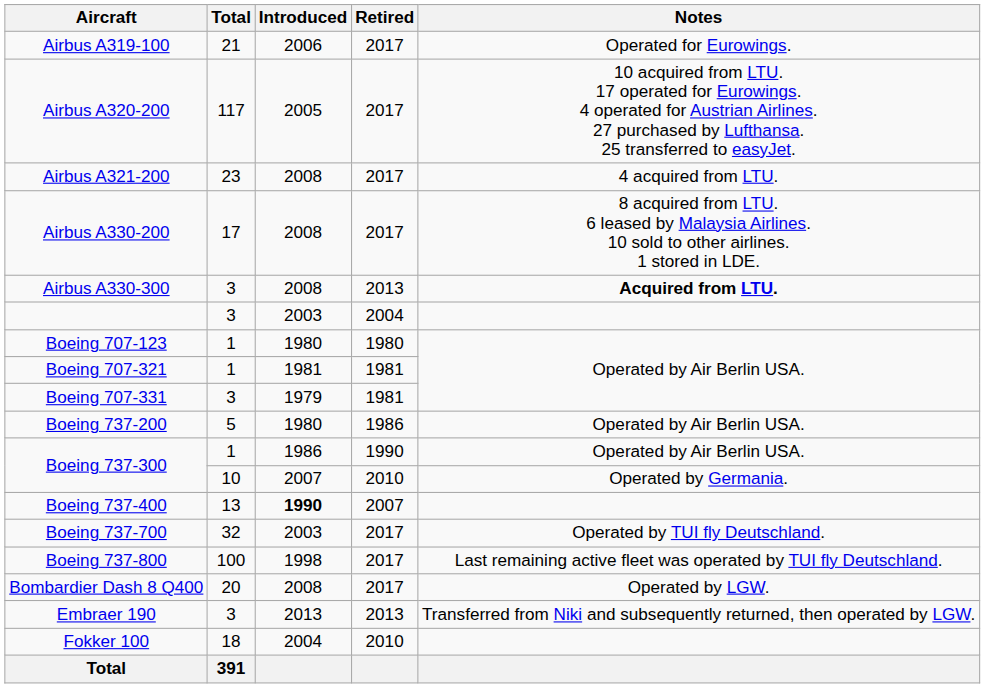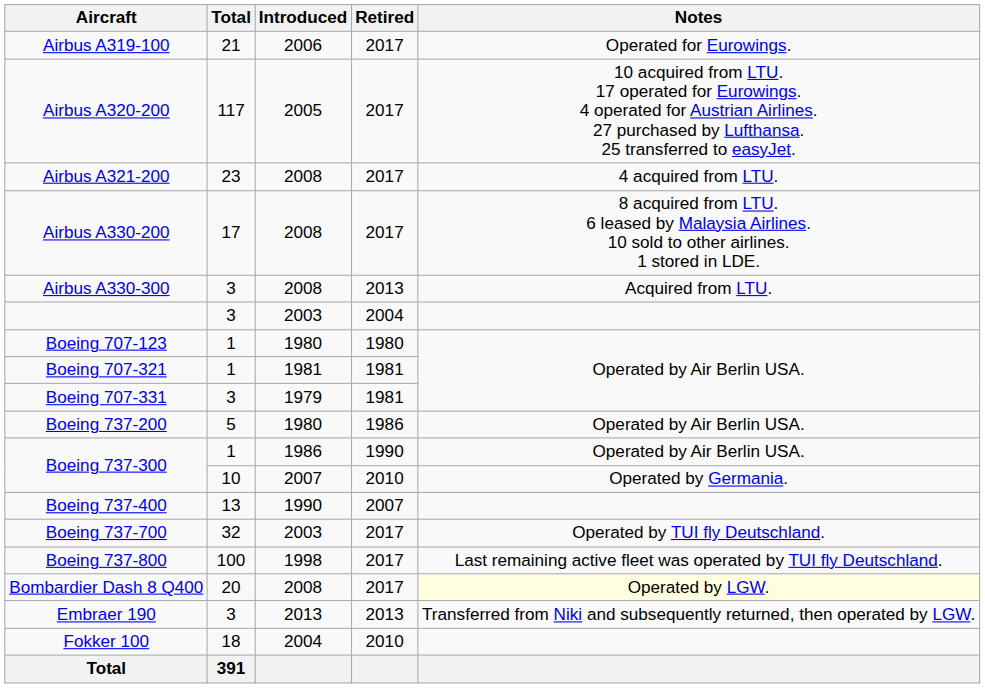(699, 288) bold -> (699, 288) normal
(303, 505) bold -> (303, 505) normal
(699, 587) no background -> (699, 587) lightyellow background
